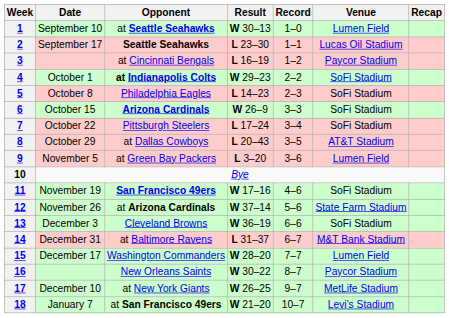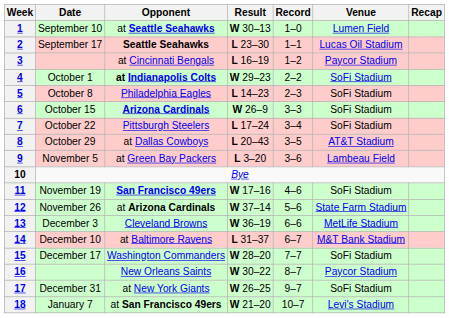(361, 158) Lumen Field -> (361, 158) Lambeau Field
(361, 223) SoFi Stadium -> (361, 223) MetLife Stadium
(70, 239) December 31 -> (70, 239) December 10
(361, 256) Lumen Field -> (361, 256) SoFi Stadium
(70, 288) December 10 -> (70, 288) December 31
(361, 288) MetLife Stadium -> (361, 288) SoFi Stadium
